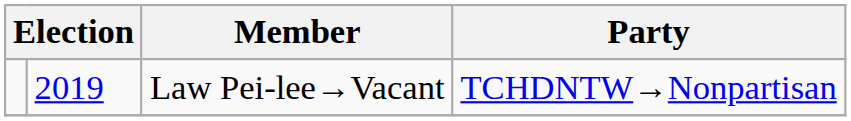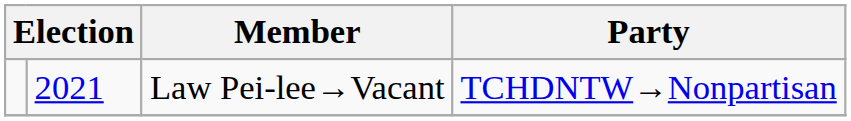(69, 86) 2019 -> (69, 86) 2021
